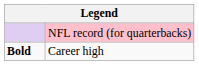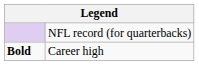(120, 32) pink background -> (120, 32) no background
